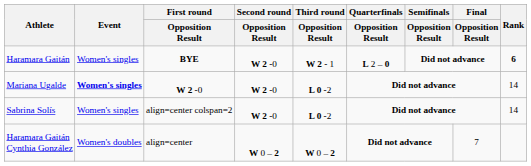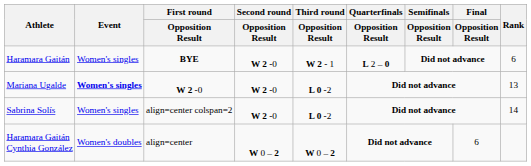(513, 59) bold -> (513, 59) normal
(513, 85) 14 -> (513, 85) 13
(477, 142) 7 -> (477, 142) 6
